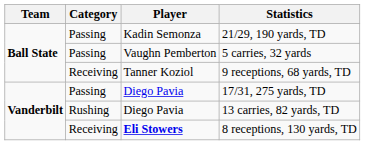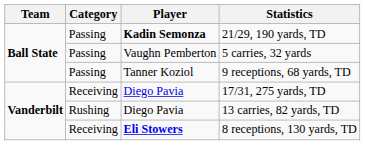(162, 33) normal -> (165, 33) bold
(93, 72) Receiving -> (87, 72) Passing
(87, 91) Passing -> (93, 91) Receiving
